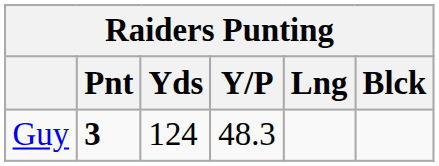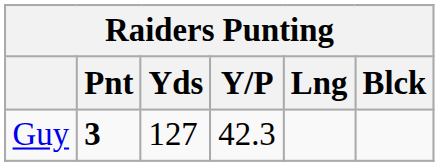(173, 134) 124 -> (173, 134) 127
(247, 134) 48.3 -> (247, 134) 42.3
